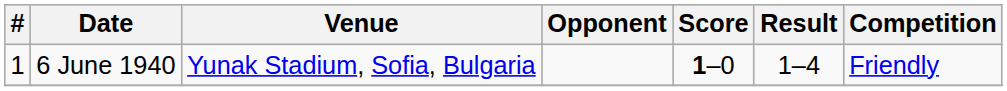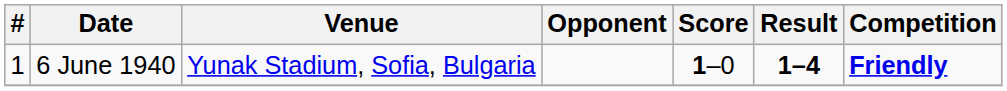(799, 64) normal -> (799, 64) bold
(894, 64) normal -> (898, 64) bold
